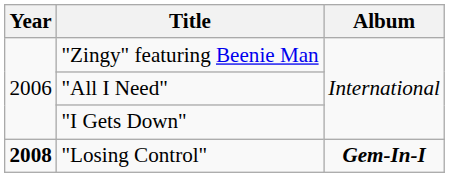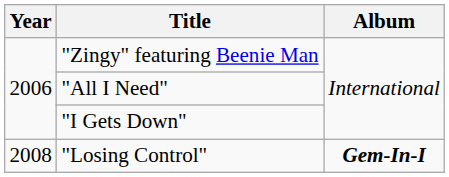(31, 155) bold -> (31, 155) normal
